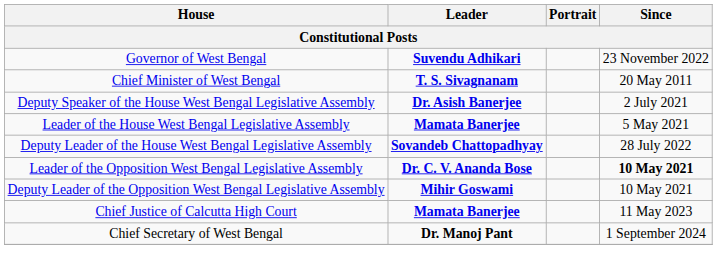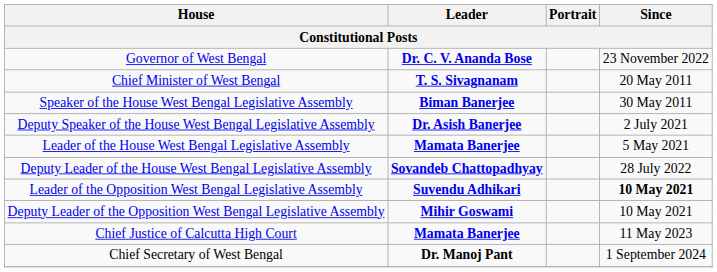(467, 59) Suvendu Adhikari -> (467, 59) Dr. C. V. Ananda Bose
+ row: (196, 102)
(467, 168) Dr. C. V. Ananda Bose -> (467, 189) Suvendu Adhikari
